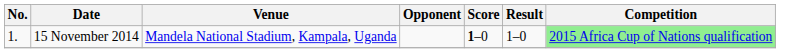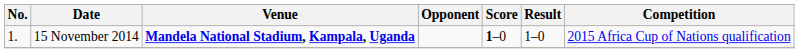(271, 36) normal -> (280, 36) bold
(661, 36) lightgreen background -> (679, 36) no background
